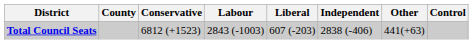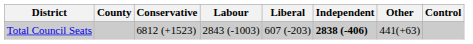(52, 30) bold -> (49, 30) normal
(346, 30) normal -> (342, 30) bold
